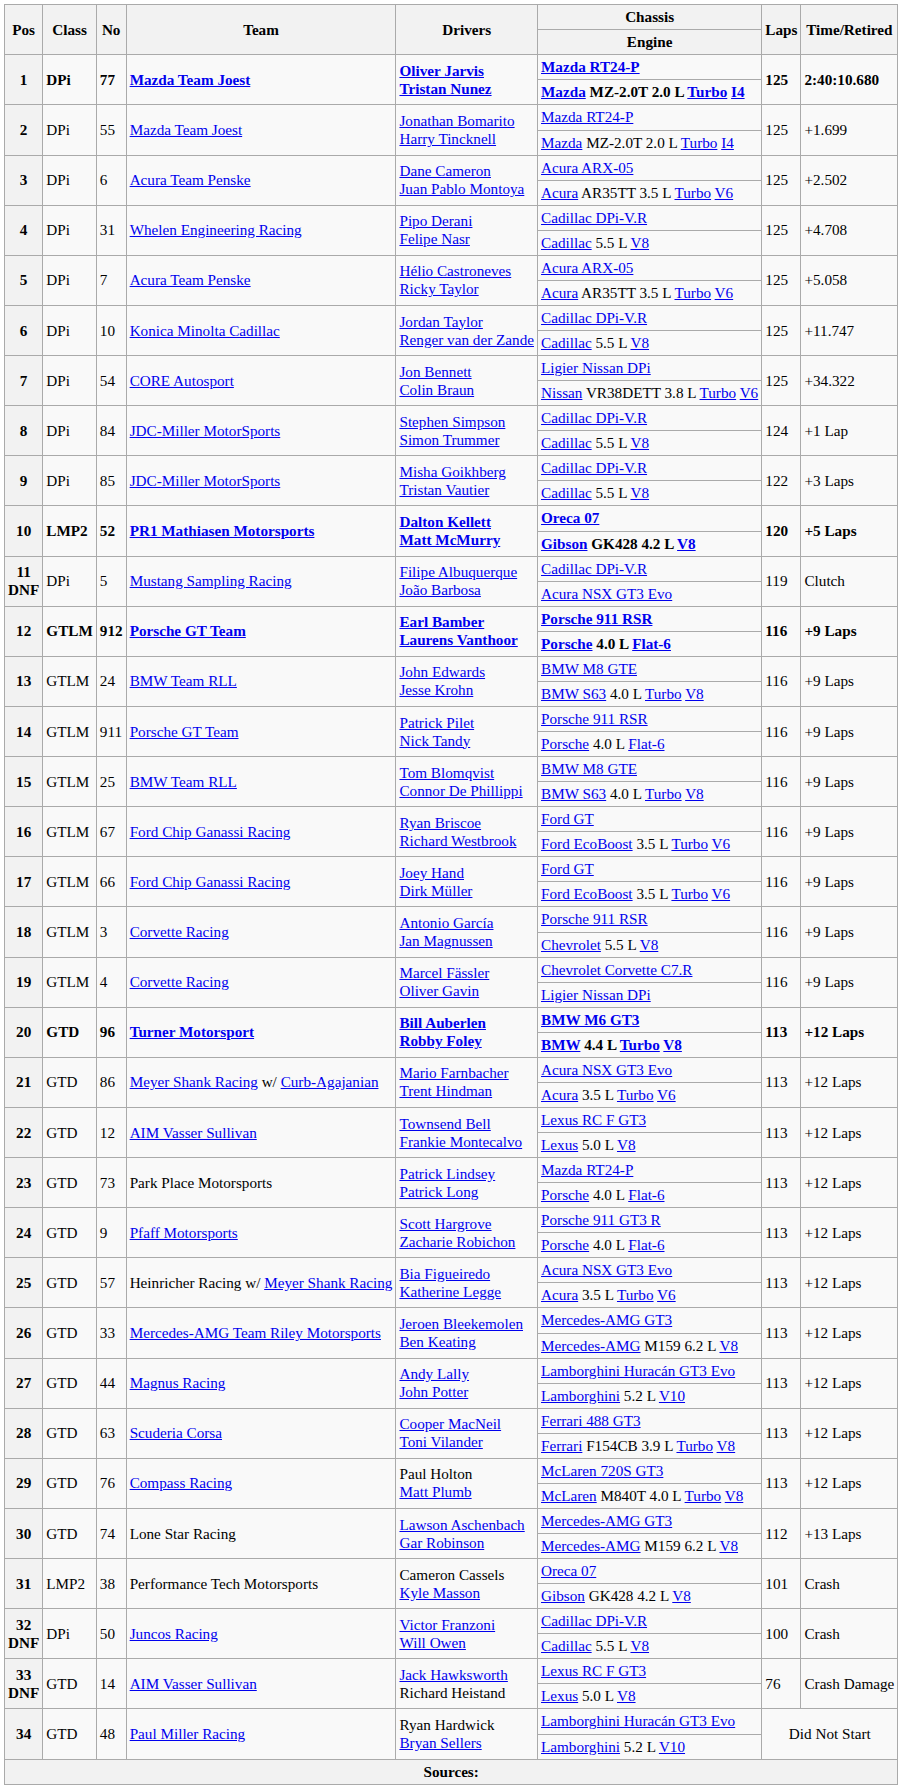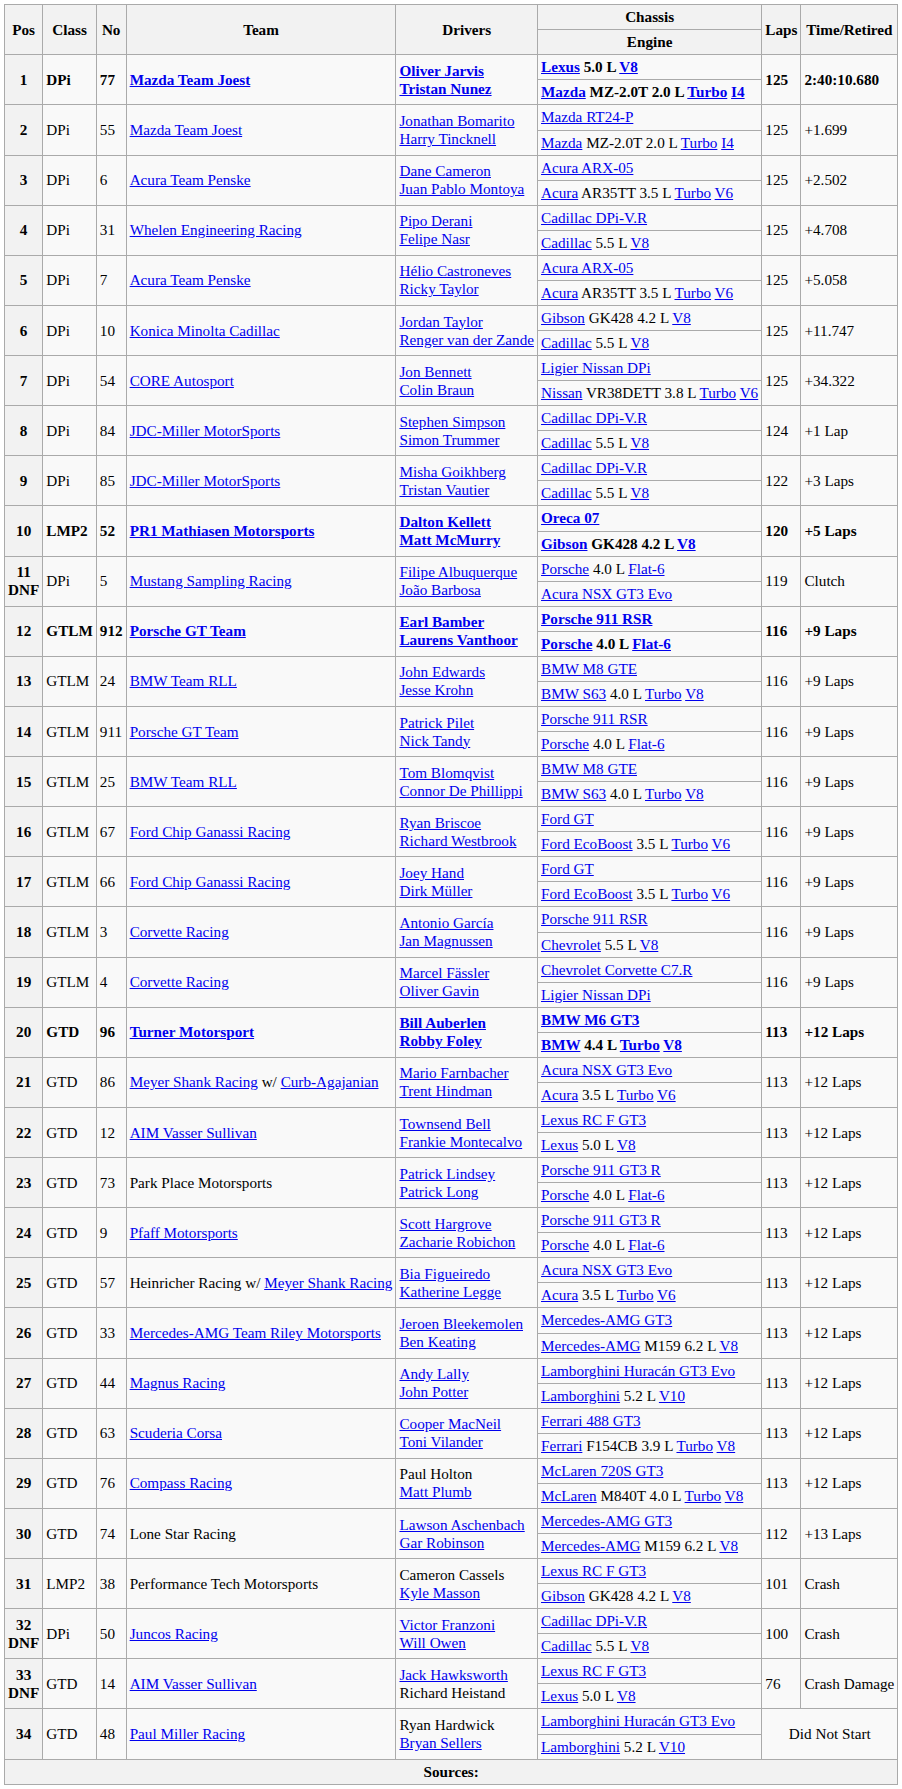(590, 67) Mazda RT24-P -> (589, 67) Lexus 5.0 L V8
(594, 317) Cadillac DPi-V.R -> (616, 317) Gibson GK428 4.2 L V8
(594, 568) Cadillac DPi-V.R -> (603, 568) Porsche 4.0 L Flat-6
(587, 1170) Mazda RT24-P -> (601, 1170) Porsche 911 GT3 R
(569, 1571) Oreca 07 -> (594, 1571) Lexus RC F GT3
